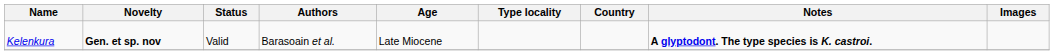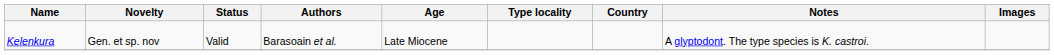(123, 41) bold -> (124, 41) normal
(762, 41) bold -> (767, 41) normal
